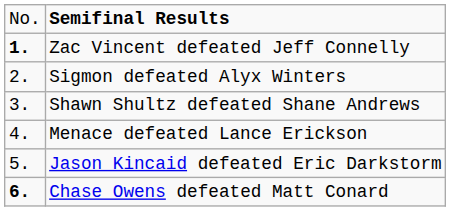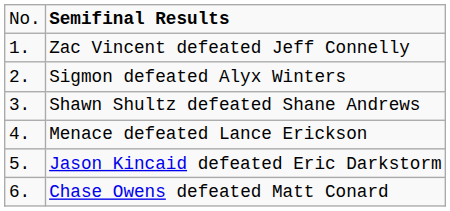(20, 48) bold -> (20, 48) normal
(20, 192) bold -> (20, 192) normal
